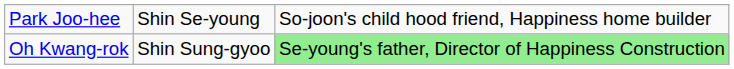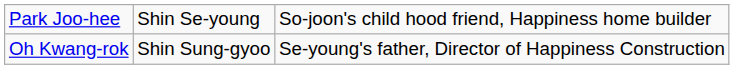(502, 49) lightgreen background -> (502, 49) no background
